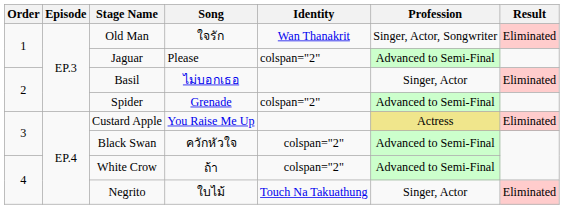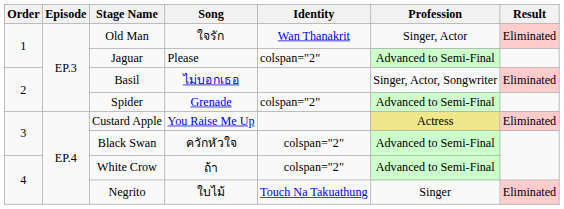(435, 36) Singer, Actor, Songwriter -> (435, 36) Singer, Actor
(435, 79) Singer, Actor -> (435, 79) Singer, Actor, Songwriter
(435, 192) Singer, Actor -> (435, 192) Singer
